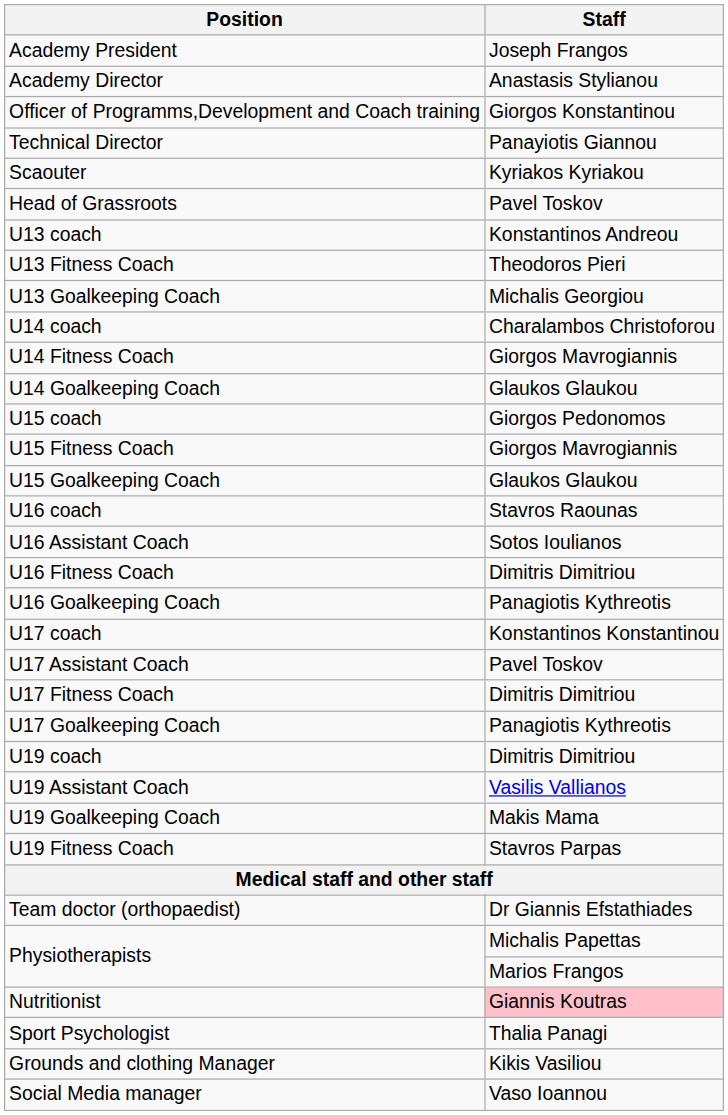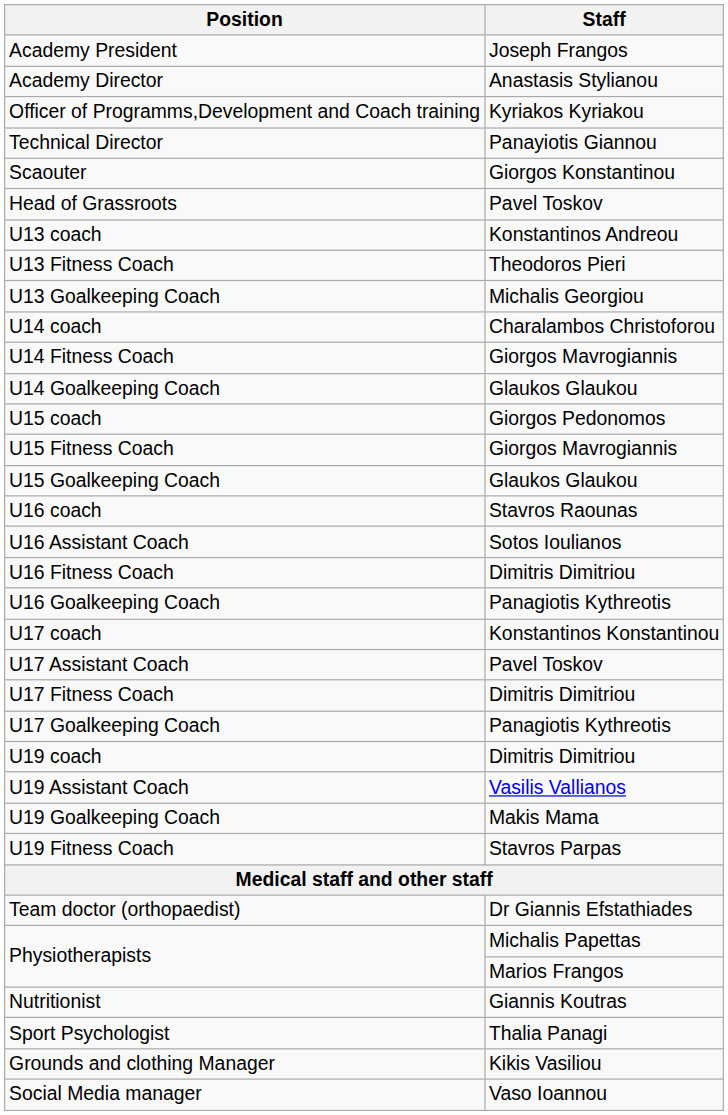(582, 111) Giorgos Konstantinou -> (566, 111) Kyriakos Kyriakou
(566, 173) Kyriakos Kyriakou -> (582, 173) Giorgos Konstantinou
(558, 1002) pink background -> (558, 1002) no background
